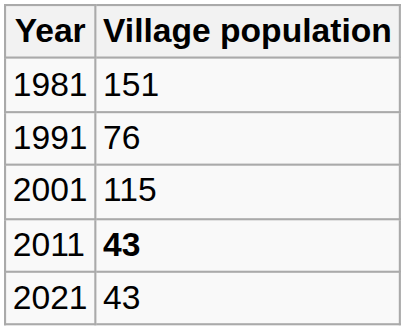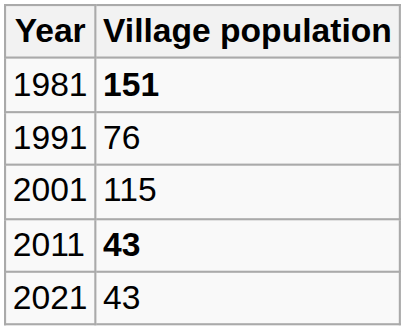(131, 84) normal -> (131, 84) bold
